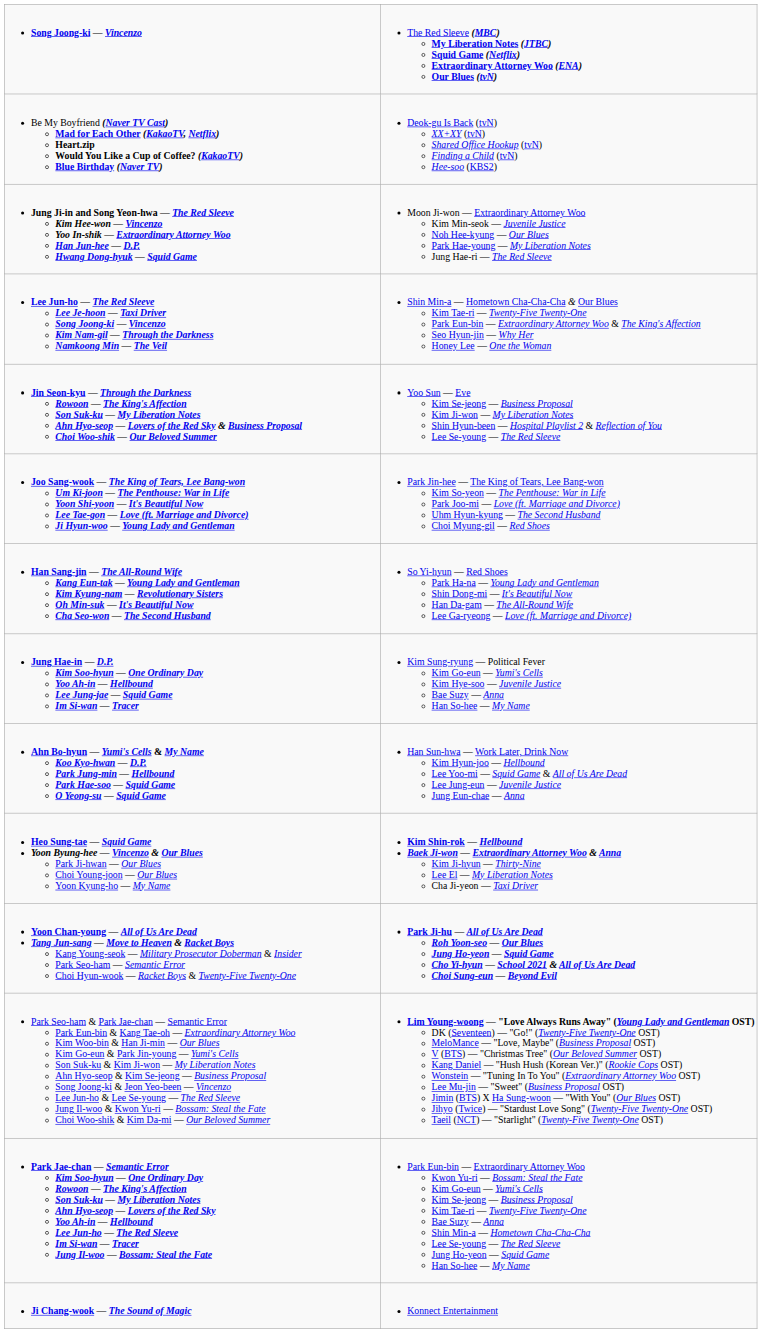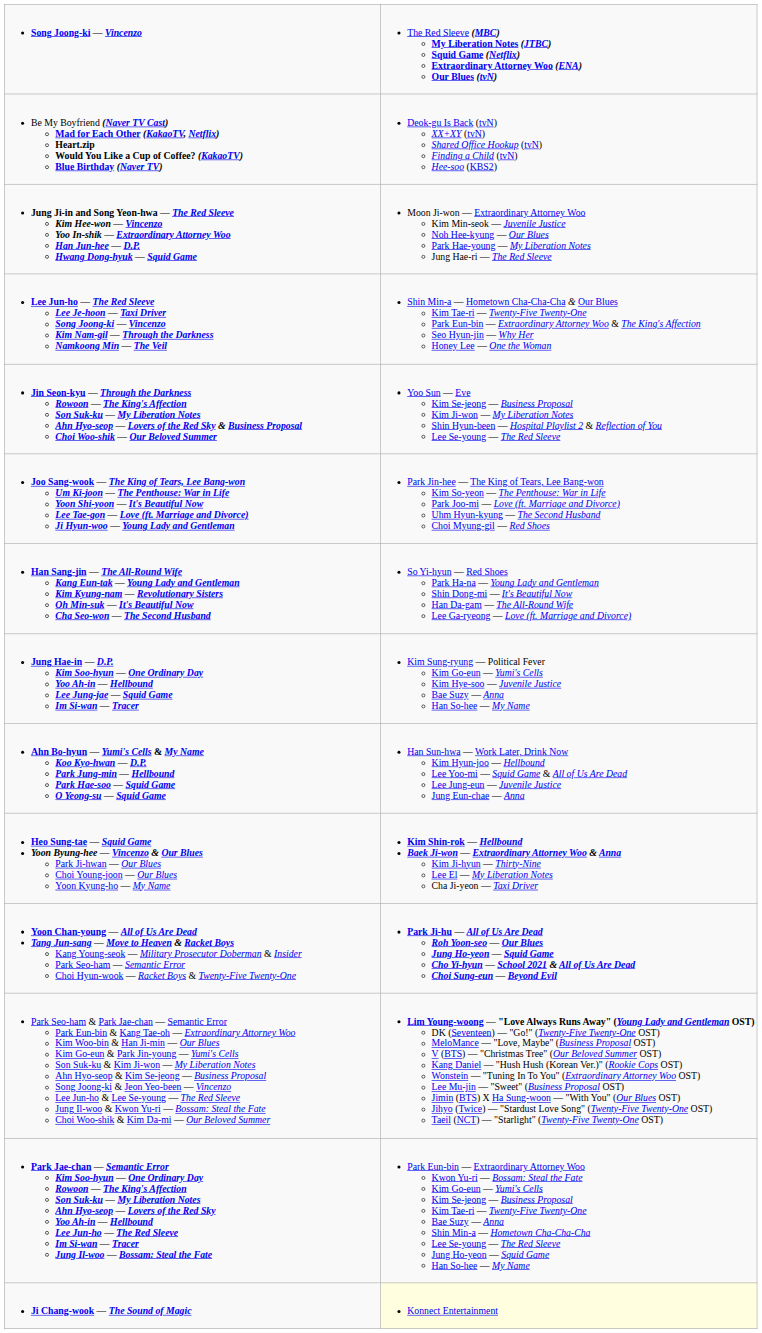(569, 1311) no background -> (569, 1311) lightyellow background
